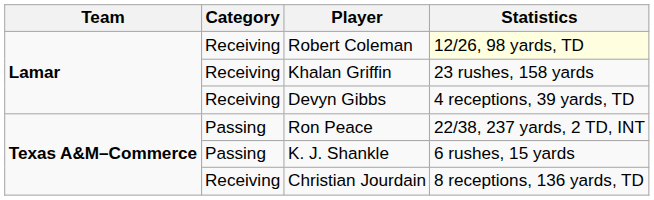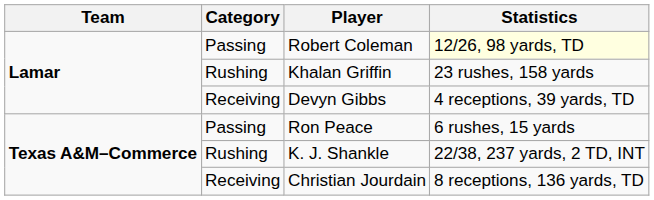(243, 45) Receiving -> (235, 45) Passing
(243, 72) Receiving -> (236, 72) Rushing
(539, 126) 22/38, 237 yards, 2 TD, INT -> (504, 126) 6 rushes, 15 yards
(235, 153) Passing -> (236, 153) Rushing
(504, 153) 6 rushes, 15 yards -> (539, 153) 22/38, 237 yards, 2 TD, INT
